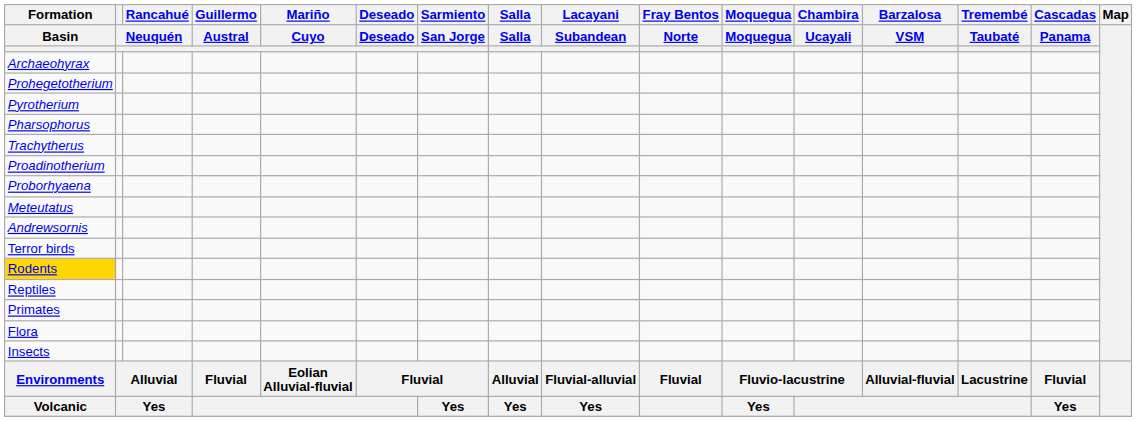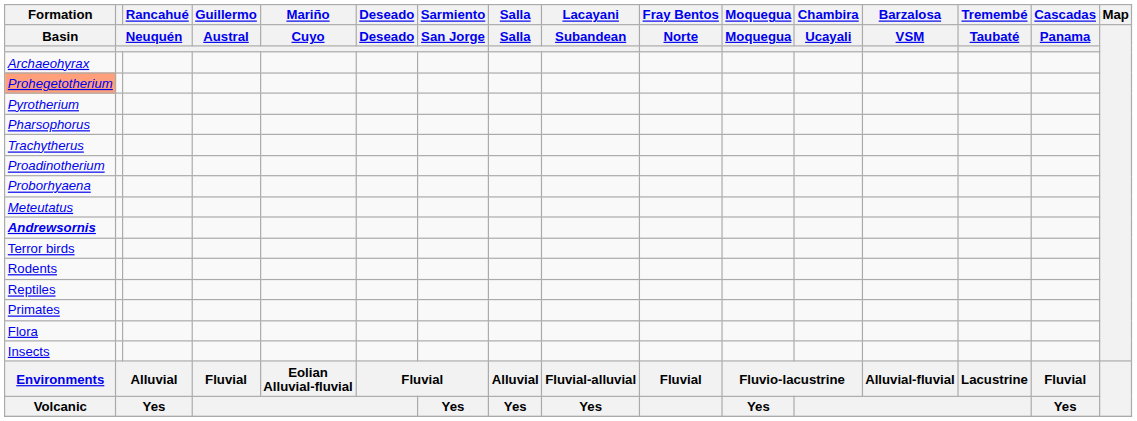(60, 83) no background -> (60, 83) lightsalmon background
(48, 228) normal -> (52, 228) bold
(32, 269) gold background -> (32, 269) no background
